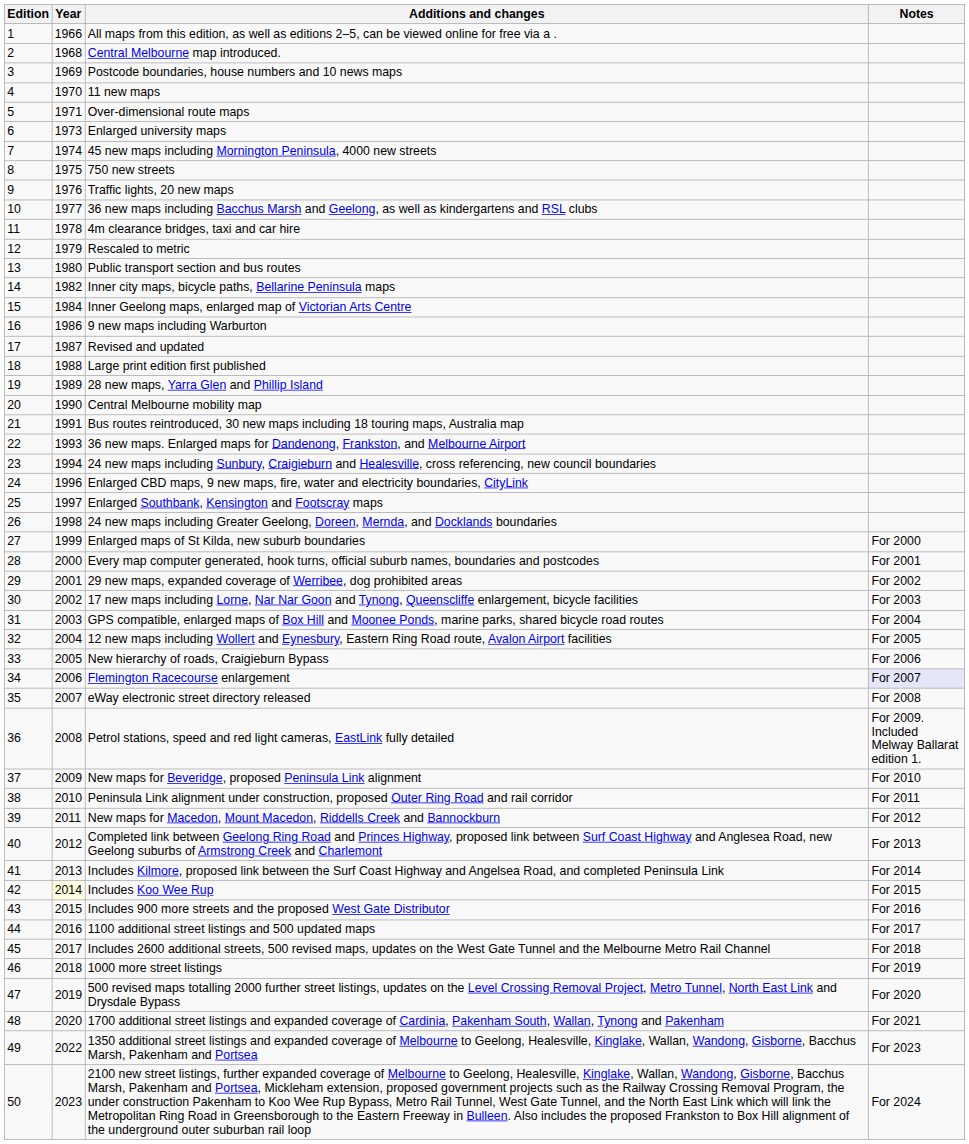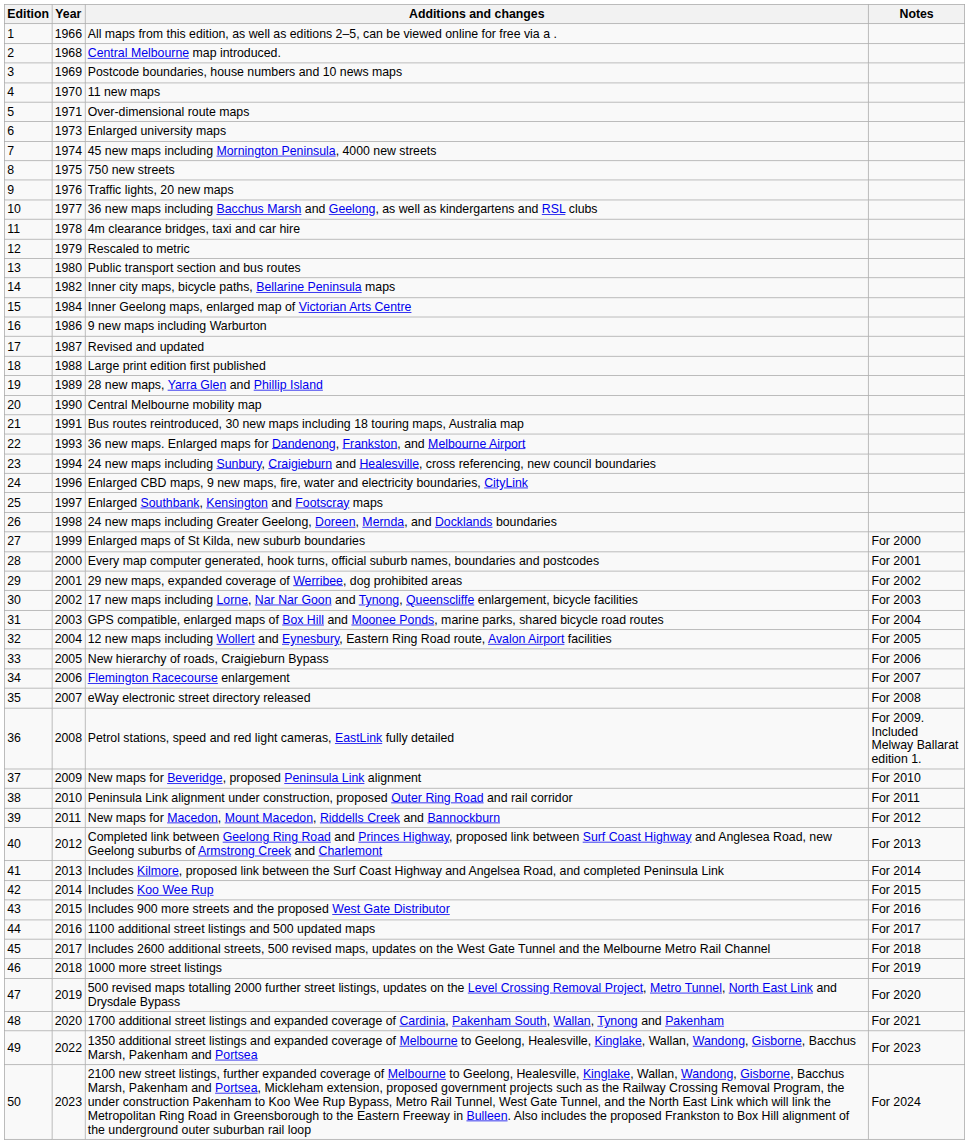(896, 678) lavender background -> (896, 678) no background
(68, 890) lightyellow background -> (68, 890) no background
